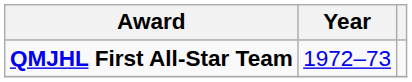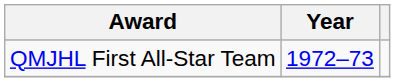(151, 58) bold -> (143, 58) normal
